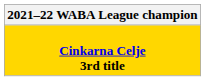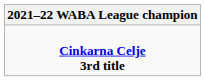(102, 57) gold background -> (102, 57) no background
